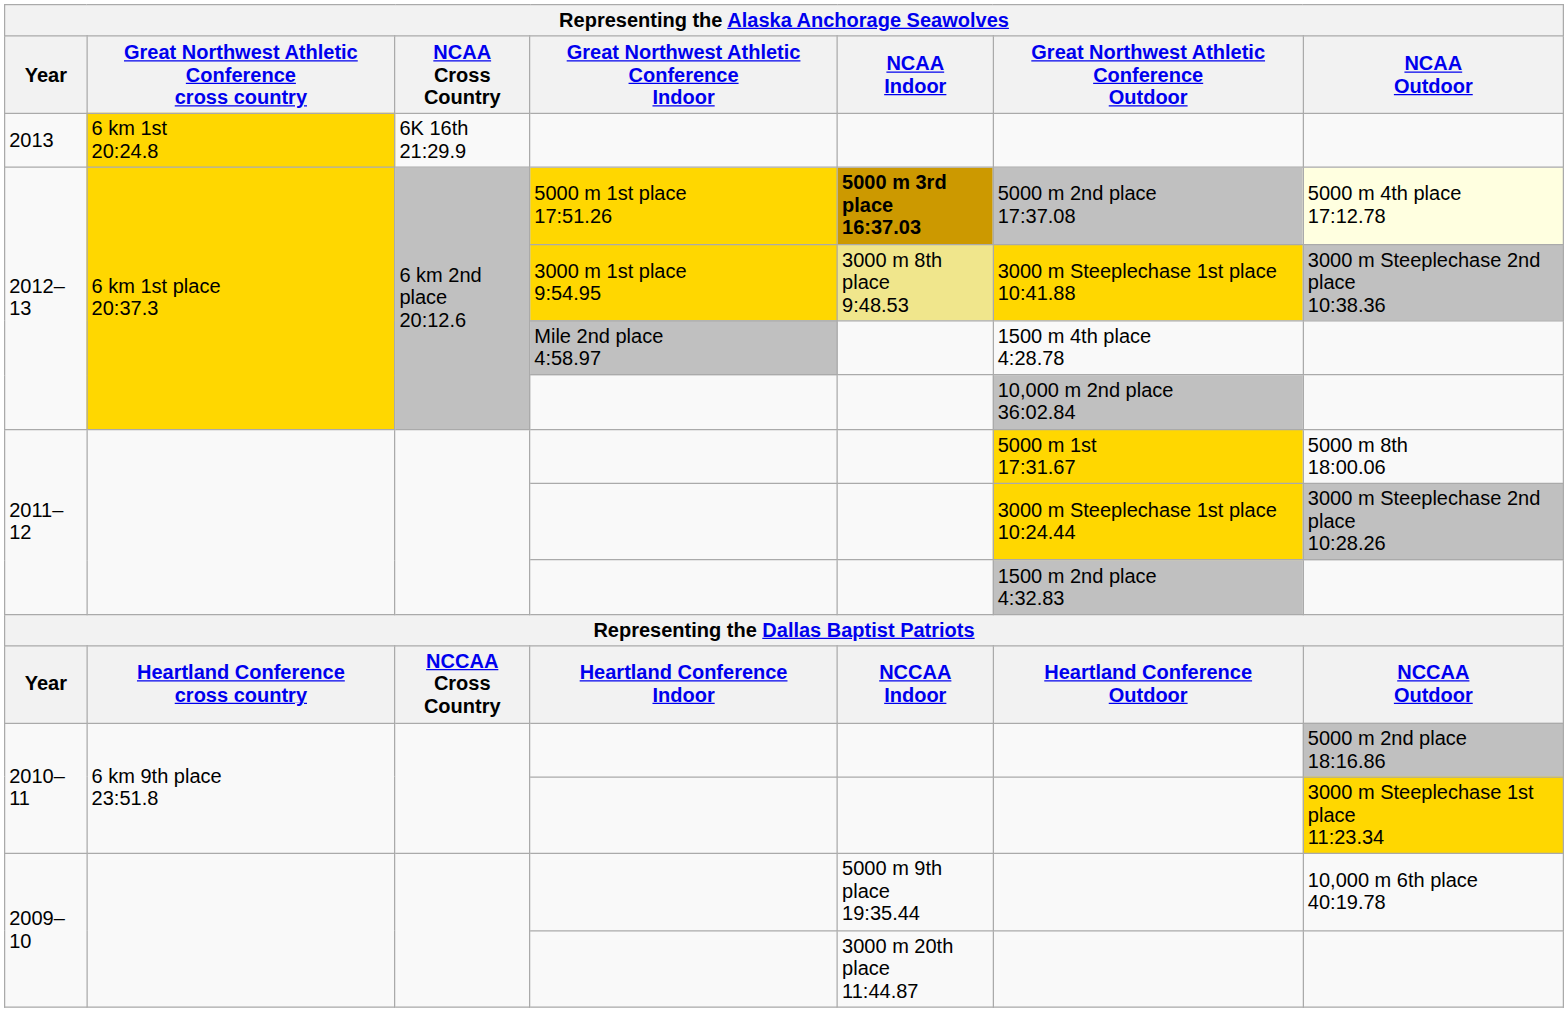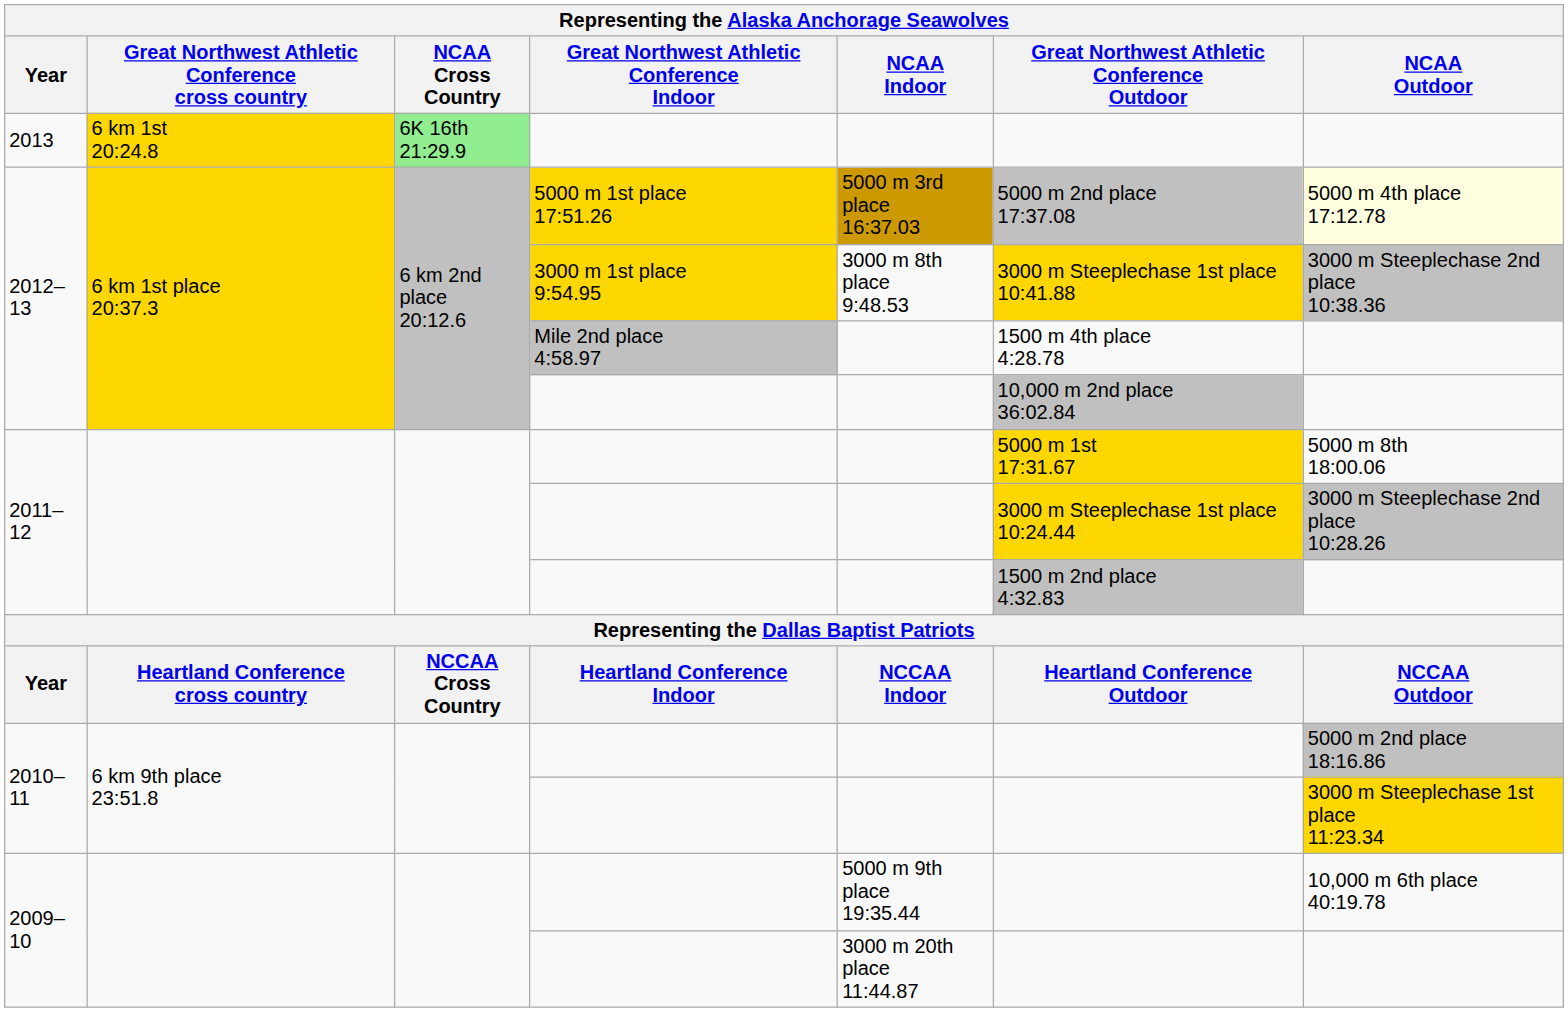(434, 140) no background -> (434, 140) lightgreen background
(894, 205) bold -> (893, 205) normal
(892, 282) khaki background -> (892, 282) no background
